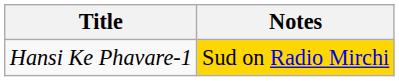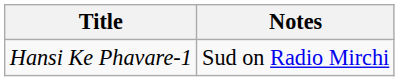(296, 57) gold background -> (296, 57) no background
